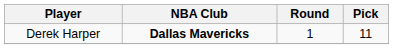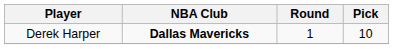(366, 33) 11 -> (366, 33) 10
